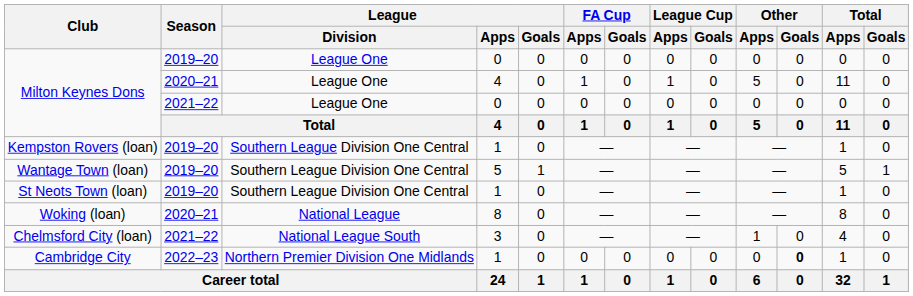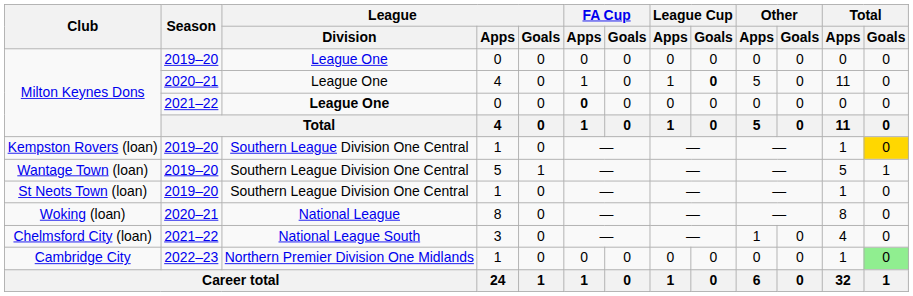(713, 81) normal -> (713, 81) bold
(349, 103) normal -> (349, 103) bold
(584, 103) normal -> (584, 103) bold
(886, 147) no background -> (886, 147) gold background
(800, 258) bold -> (800, 258) normal
(886, 258) no background -> (886, 258) lightgreen background
